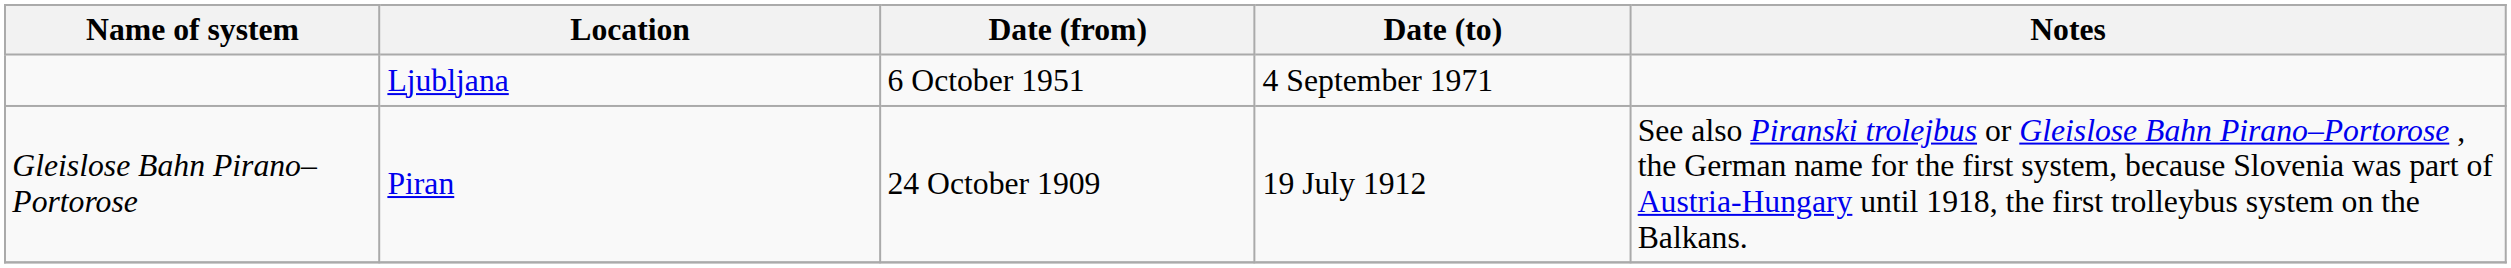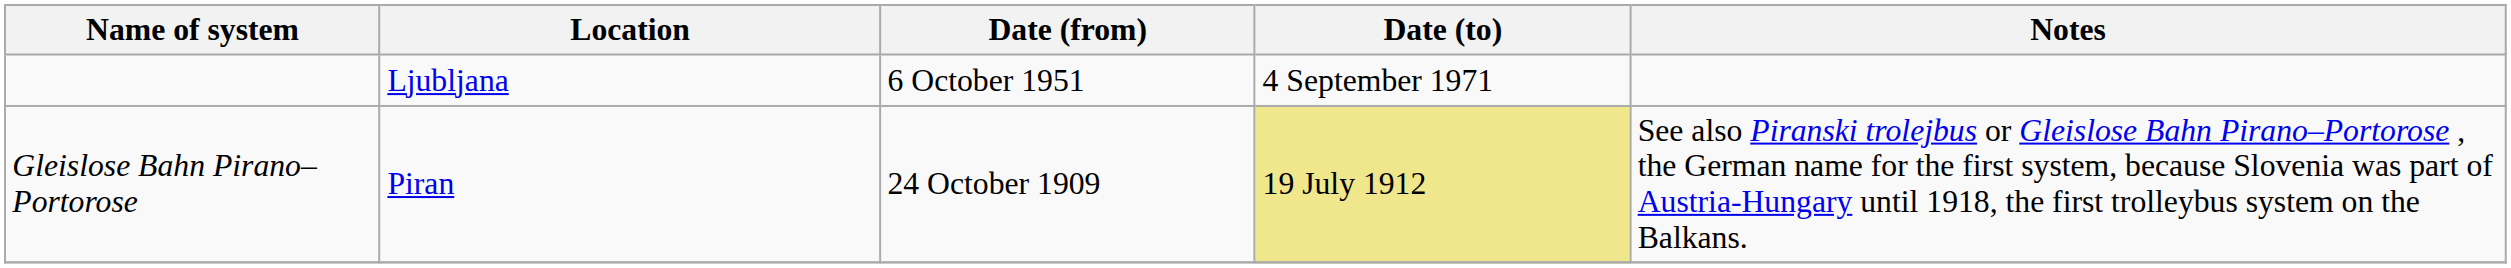(1344, 183) no background -> (1344, 183) khaki background
